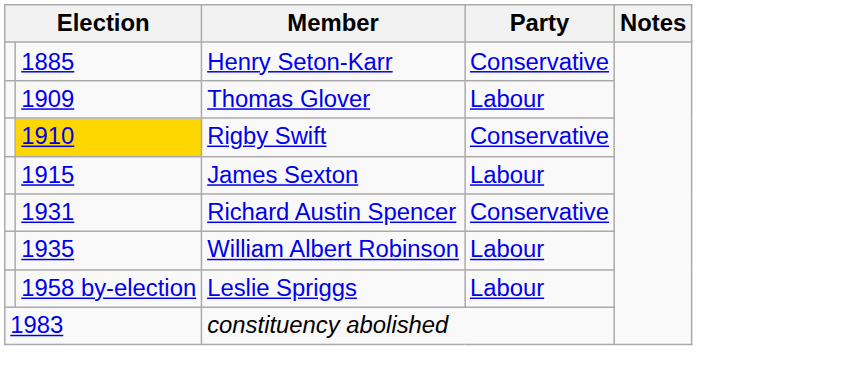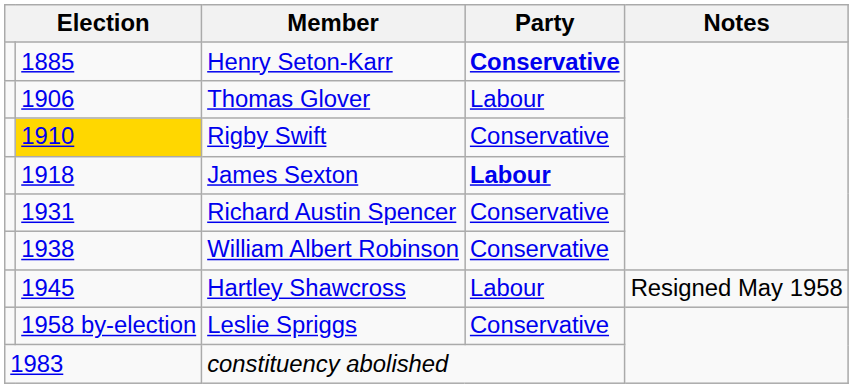(539, 61) normal -> (545, 61) bold
(48, 99) 1909 -> (48, 99) 1906
(48, 174) 1915 -> (48, 174) 1918
(507, 174) normal -> (510, 174) bold
(48, 250) 1935 -> (48, 250) 1938
(507, 250) Labour -> (539, 250) Conservative
+ row: (307, 288)
(507, 288) Labour -> (539, 325) Conservative
